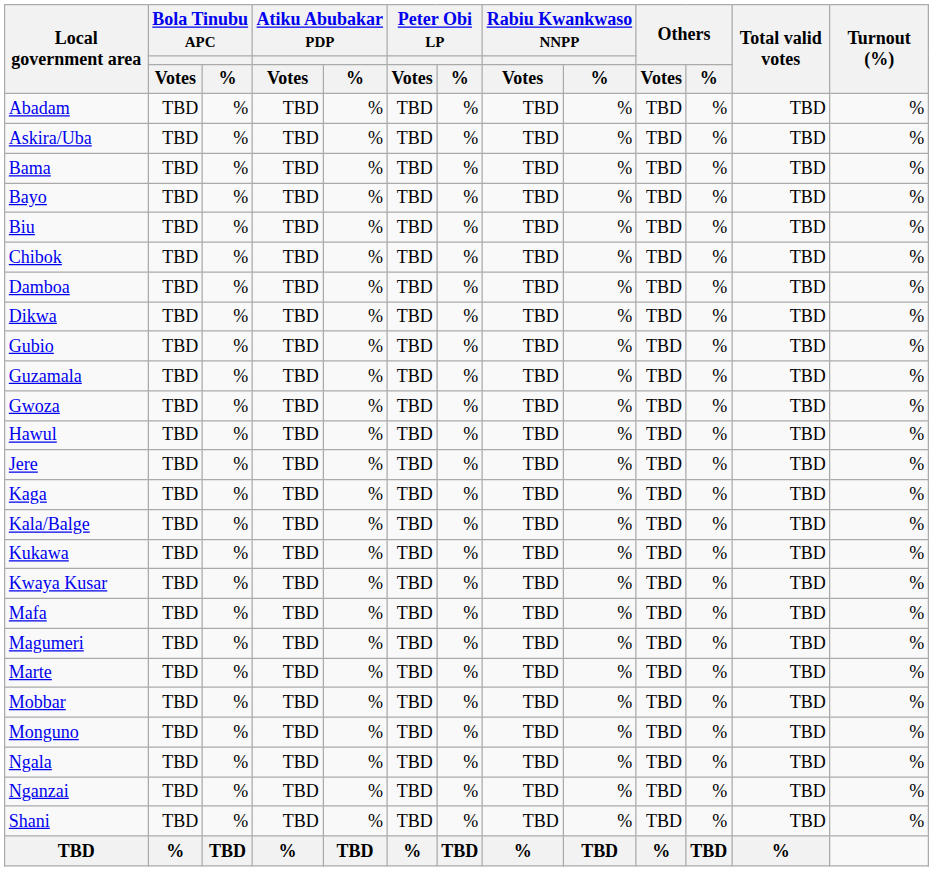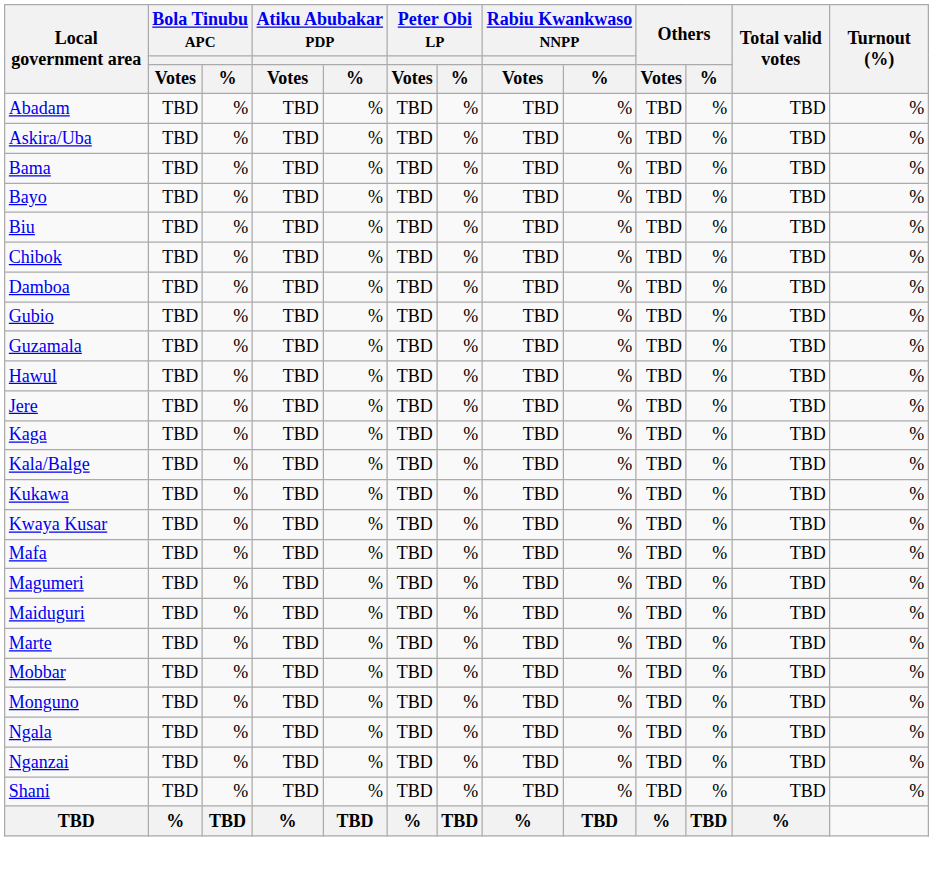- row: (33, 316)
- row: (34, 405)
+ row: (47, 613)
